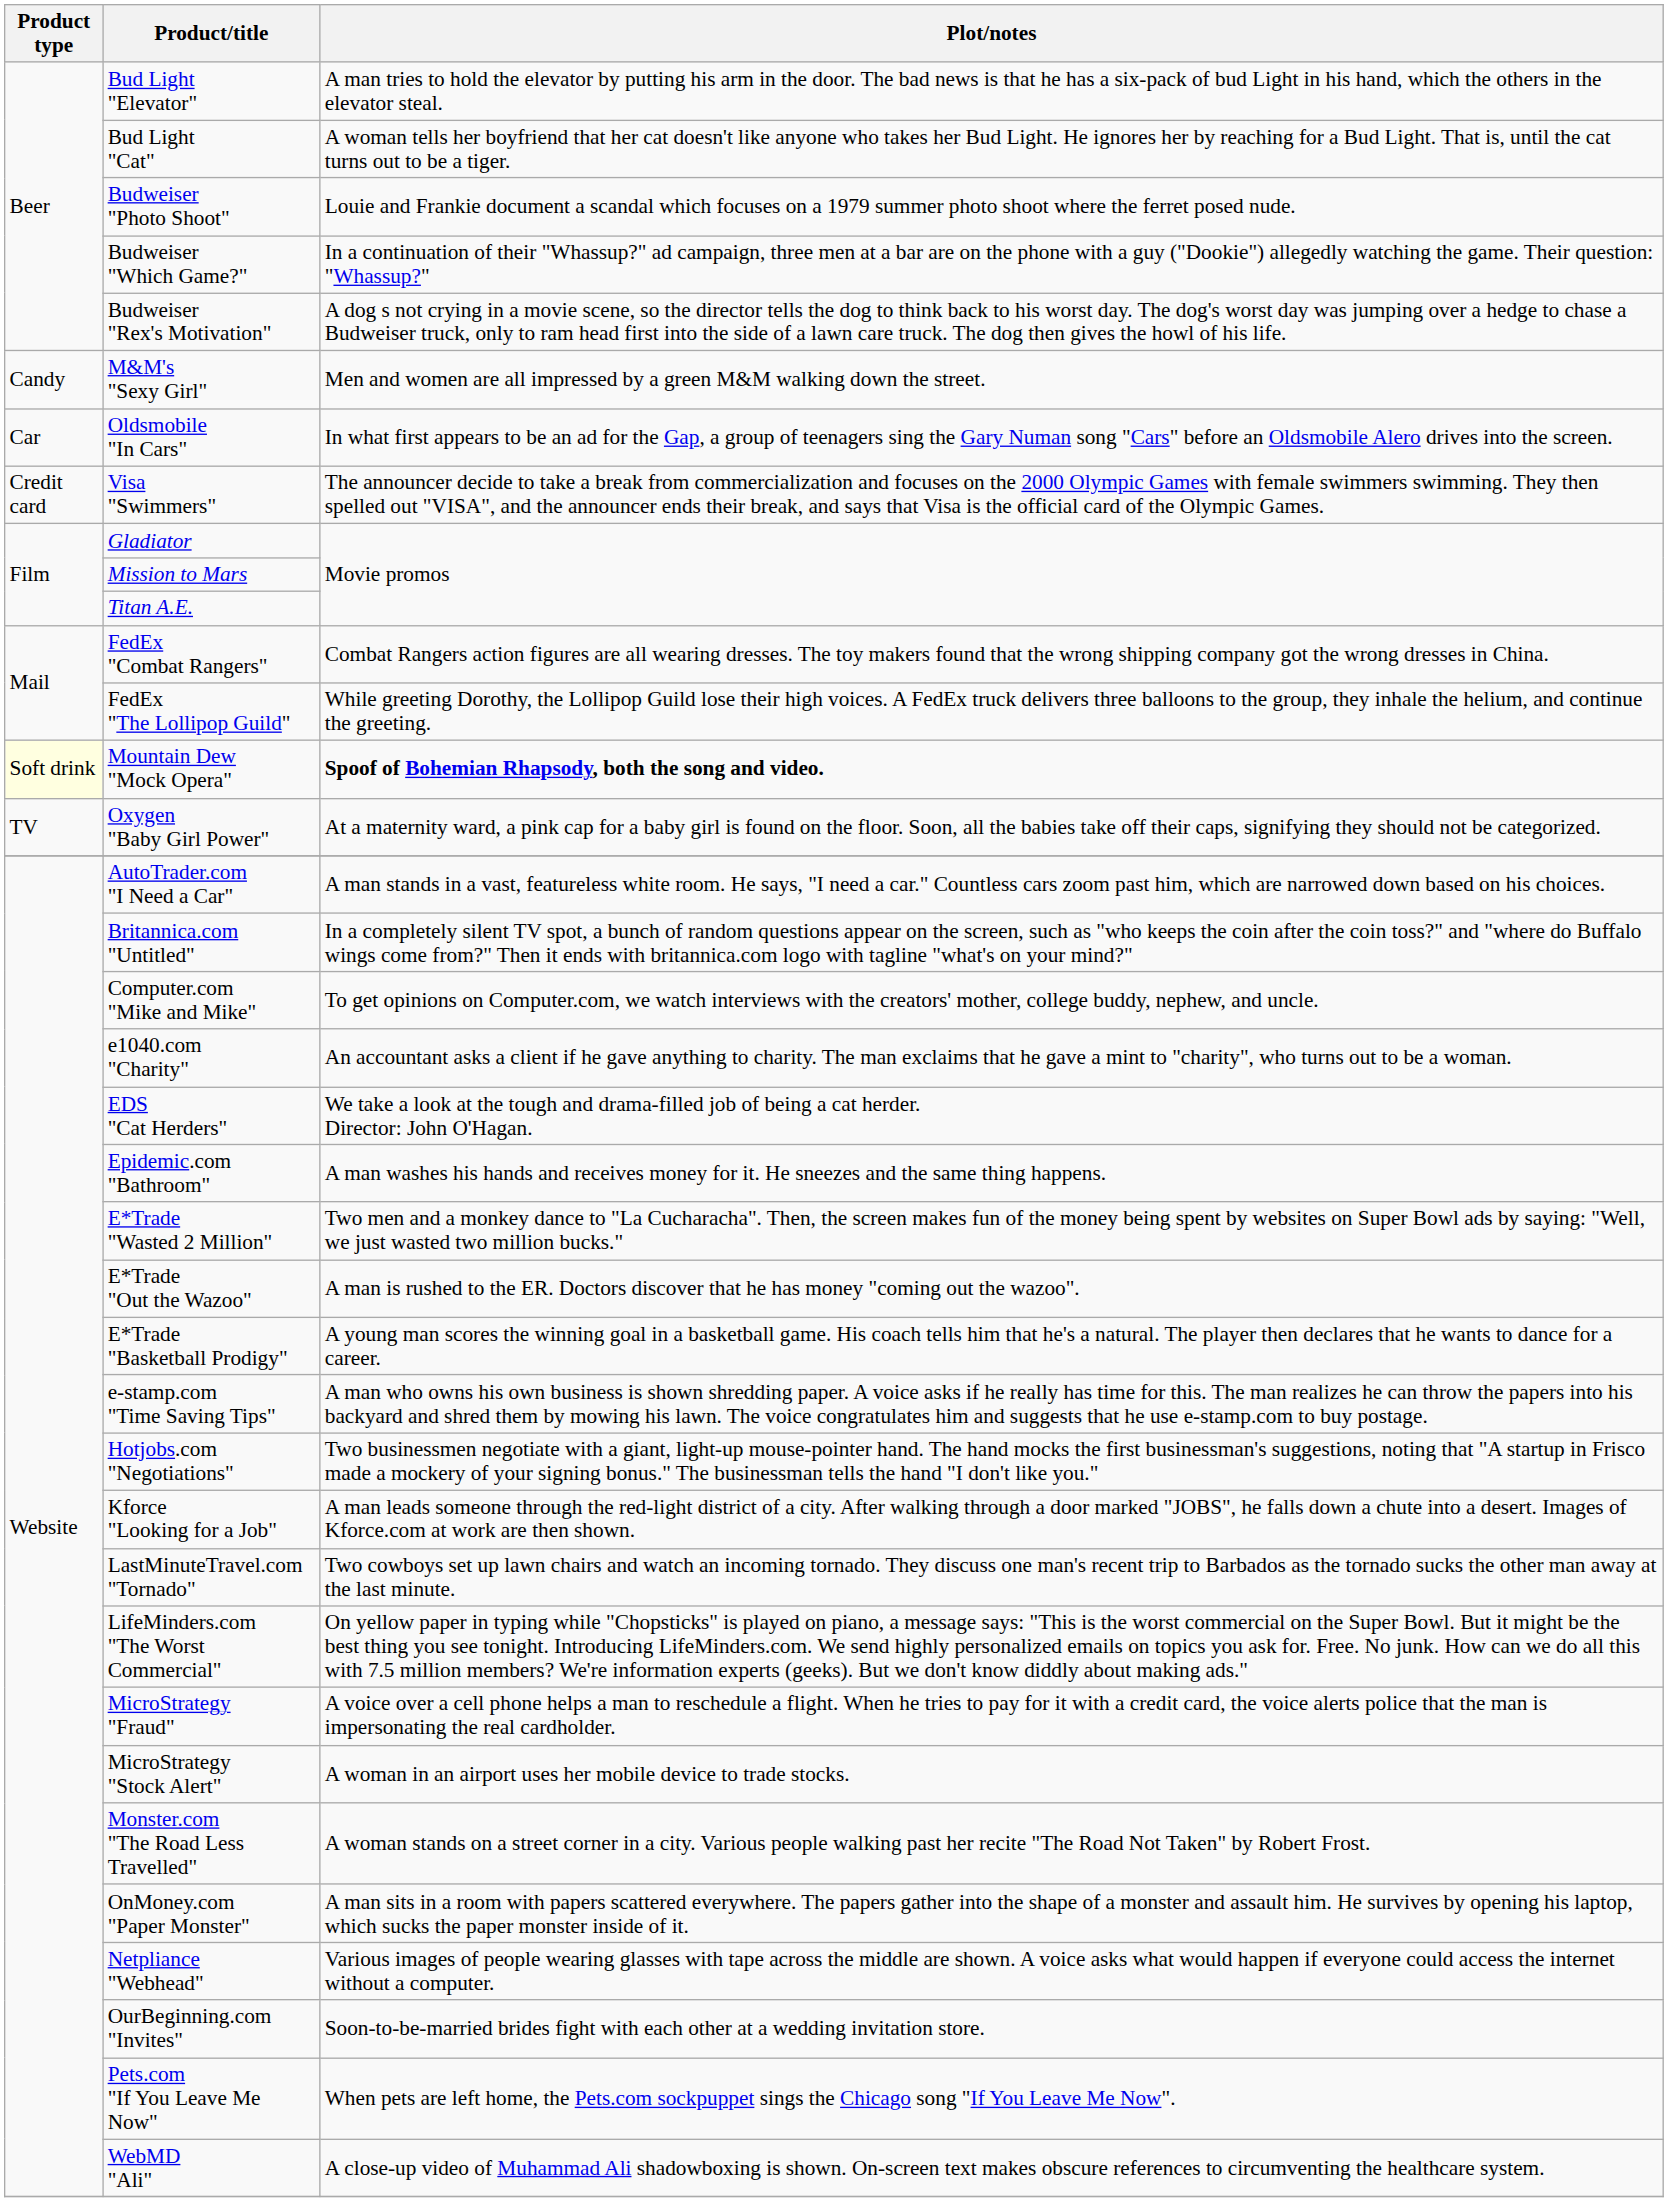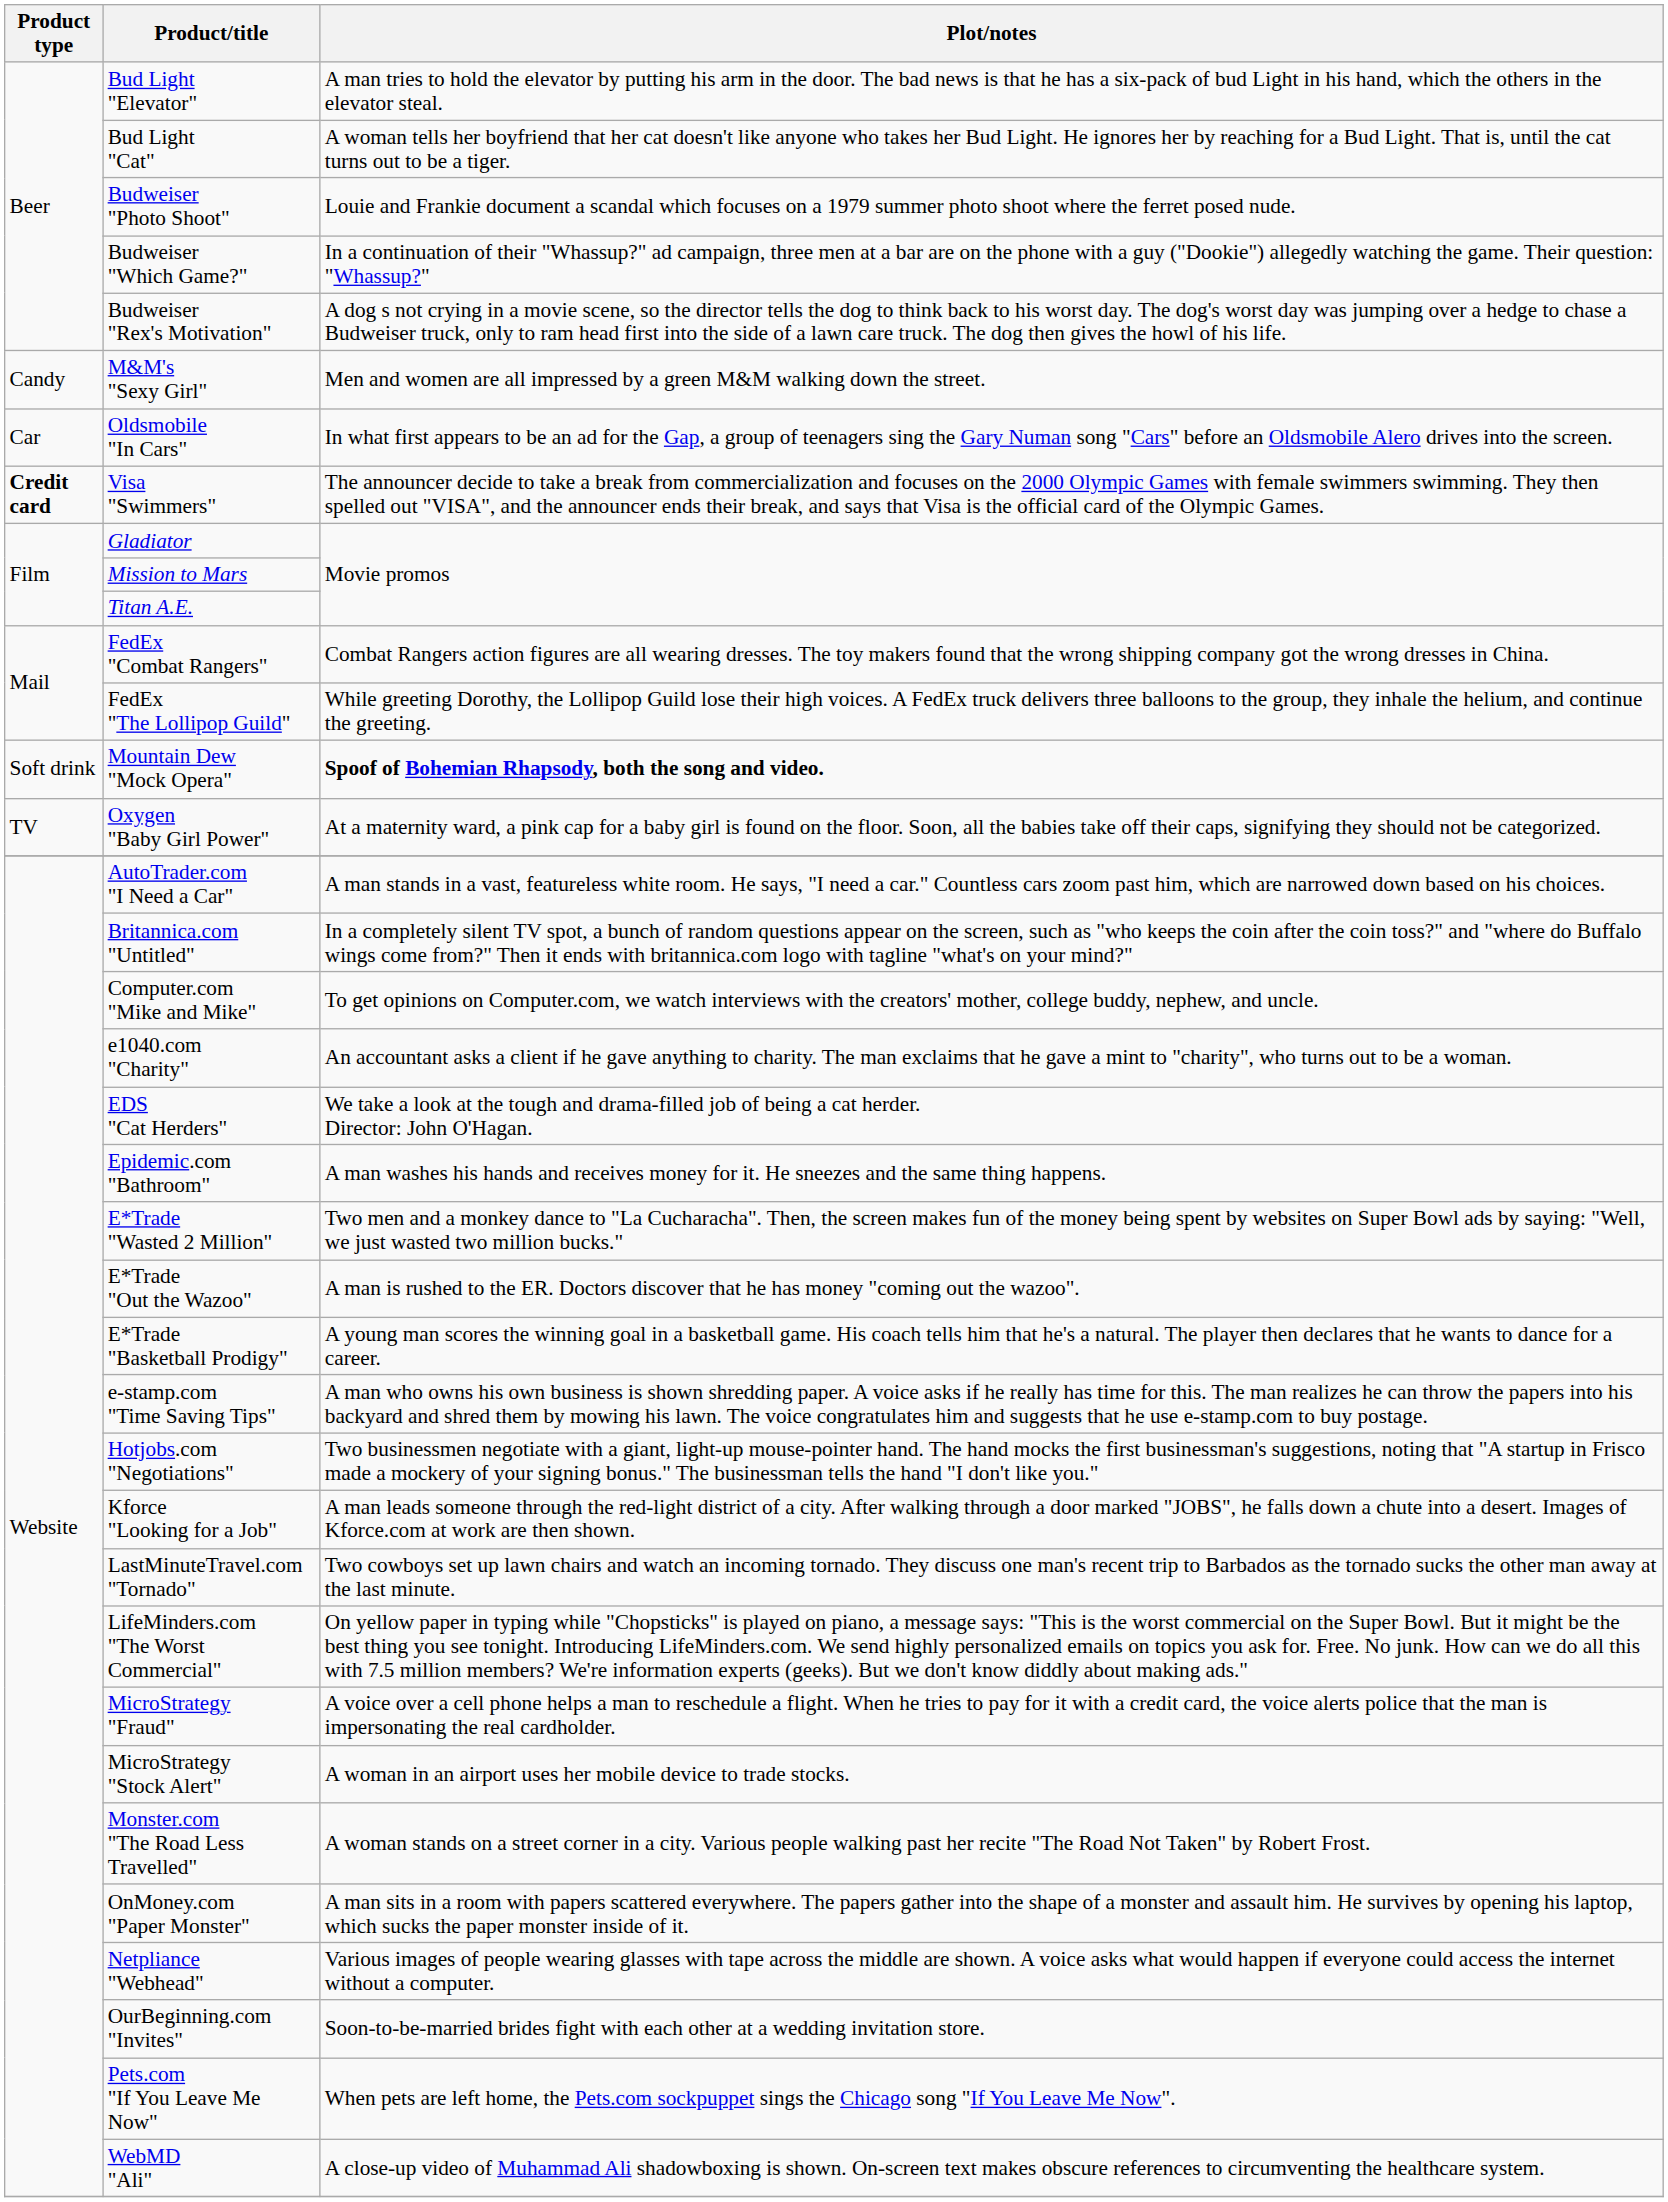(36, 494) normal -> (39, 494) bold
(52, 769) lightyellow background -> (52, 769) no background
